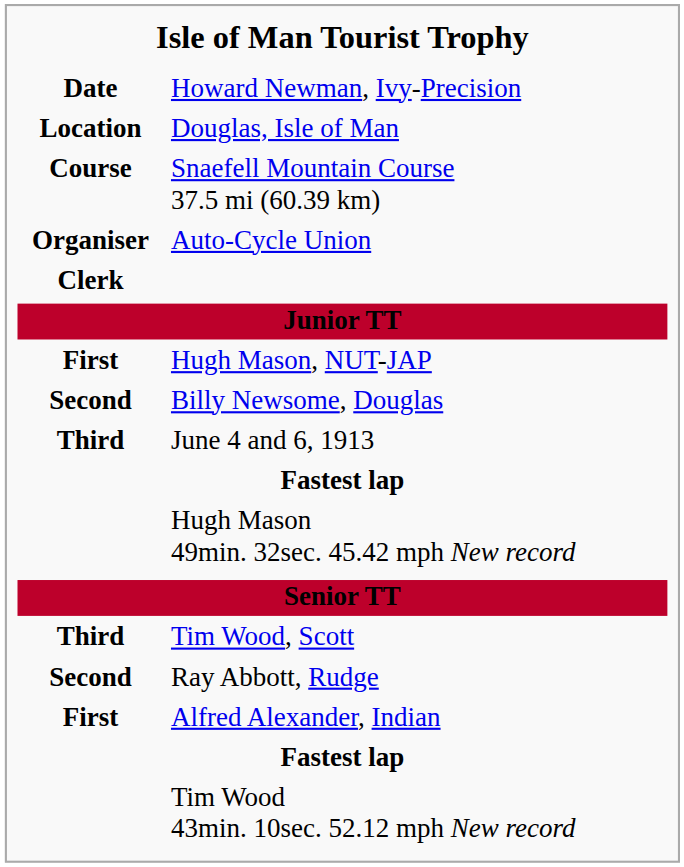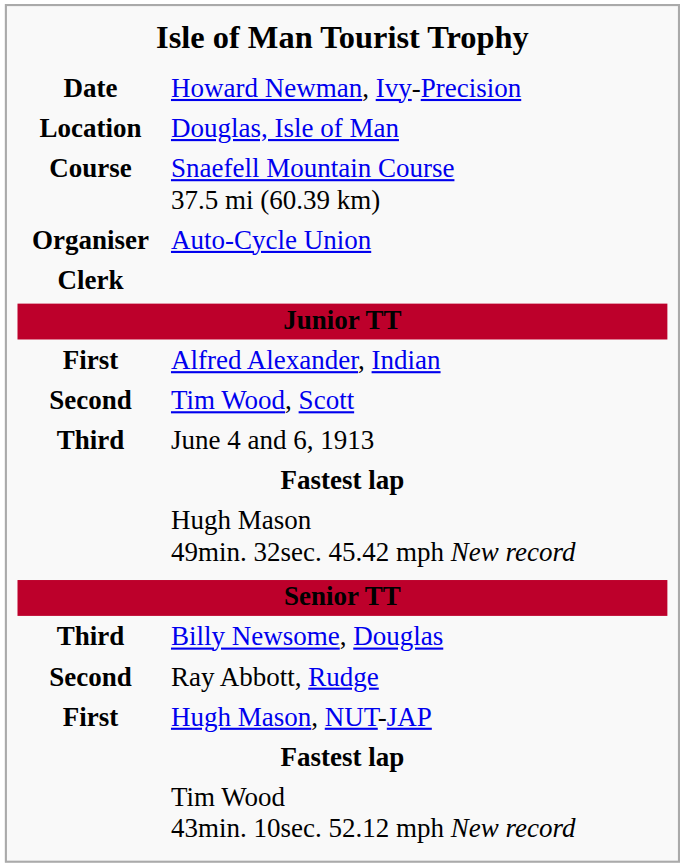(301, 360) Hugh Mason, NUT-JAP -> (306, 360) Alfred Alexander, Indian
(307, 400) Billy Newsome, Douglas -> (263, 400) Tim Wood, Scott
(263, 636) Tim Wood, Scott -> (307, 636) Billy Newsome, Douglas
(306, 716) Alfred Alexander, Indian -> (301, 716) Hugh Mason, NUT-JAP
